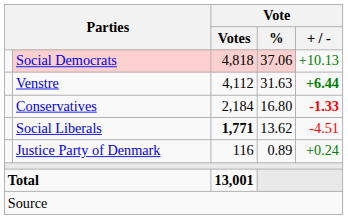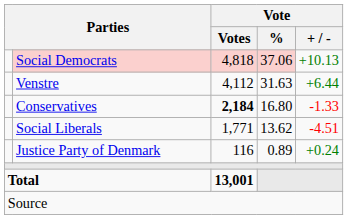(322, 83) bold -> (322, 83) normal
(238, 106) normal -> (238, 106) bold
(324, 106) bold -> (324, 106) normal
(238, 128) bold -> (238, 128) normal
